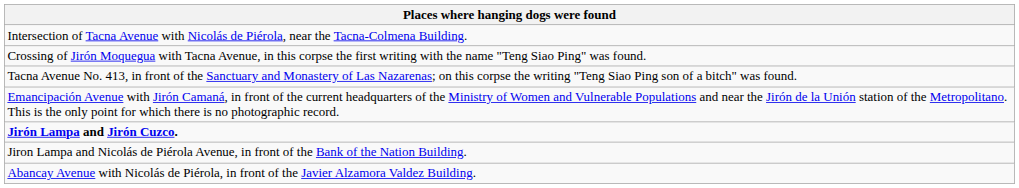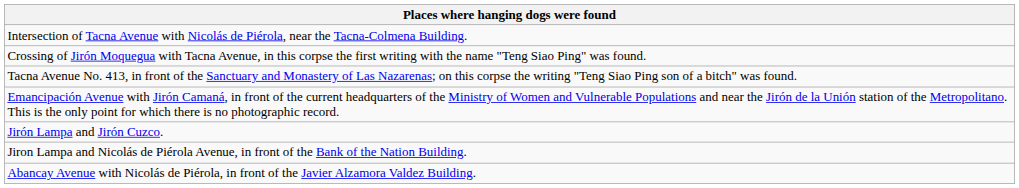(93, 132) bold -> (85, 132) normal
